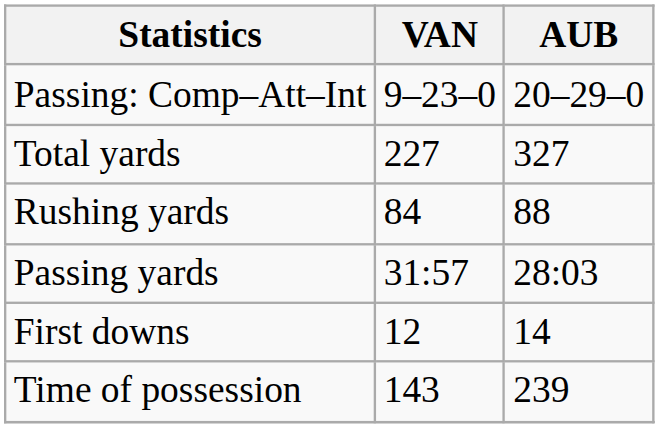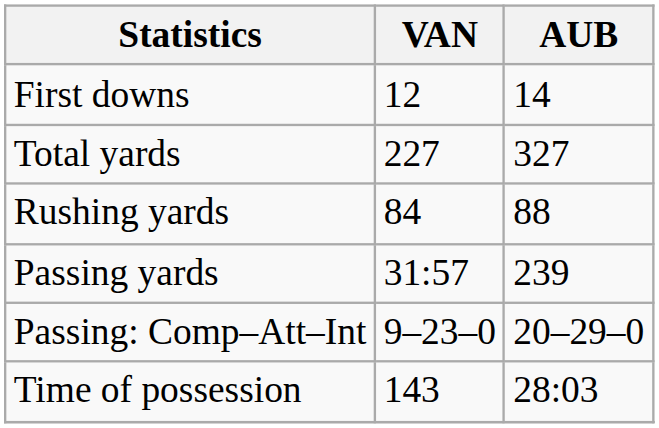rows swapped: (102, 331) <-> (190, 94)
(556, 272) 28:03 -> (541, 272) 239
(541, 390) 239 -> (556, 390) 28:03
